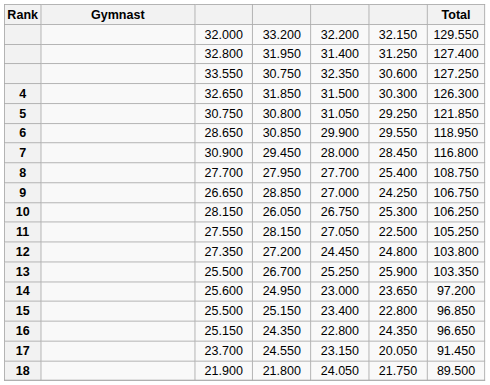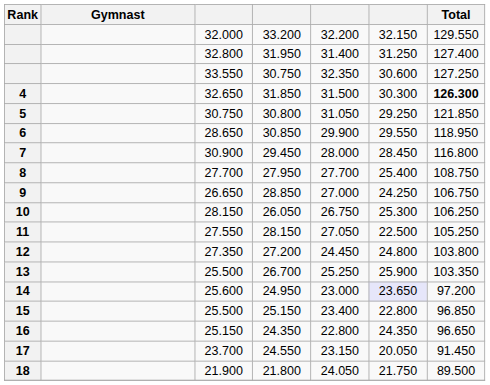(456, 94) normal -> (456, 94) bold
(398, 292) no background -> (398, 292) lavender background
